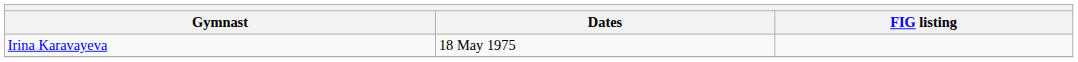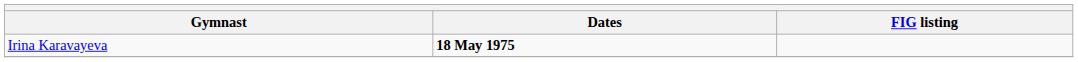(477, 45) normal -> (476, 45) bold
